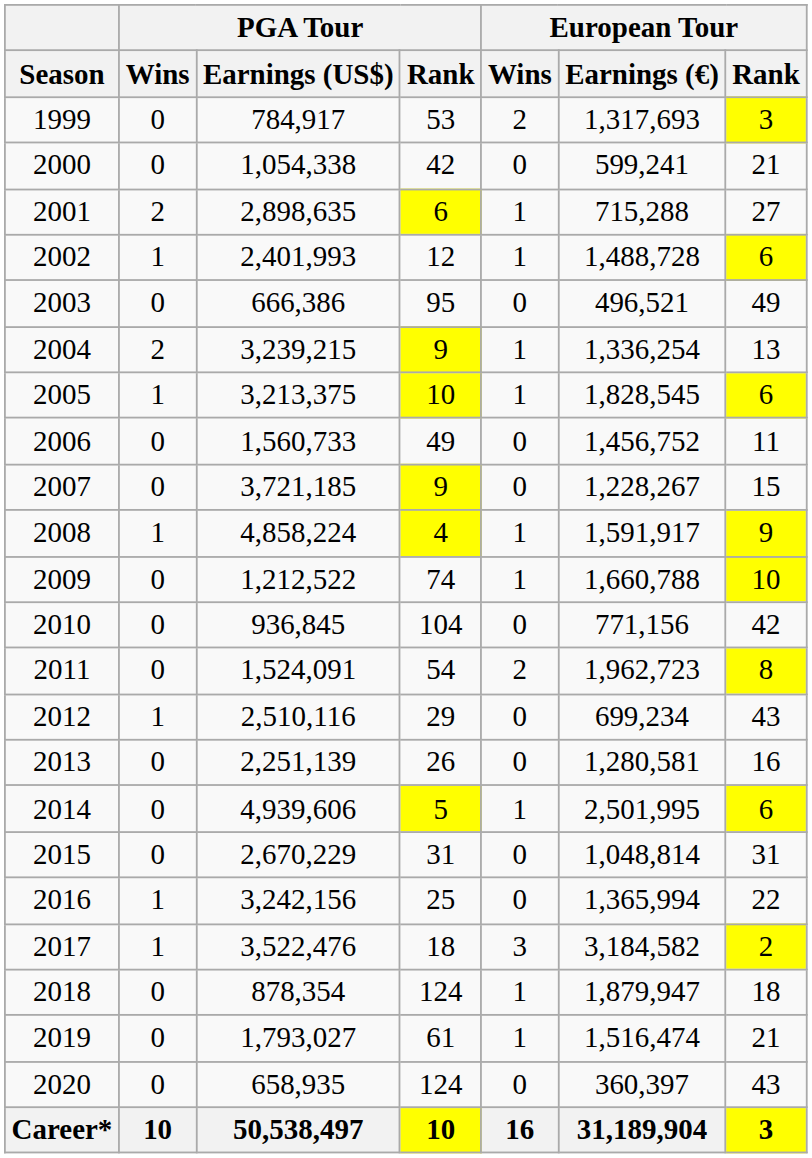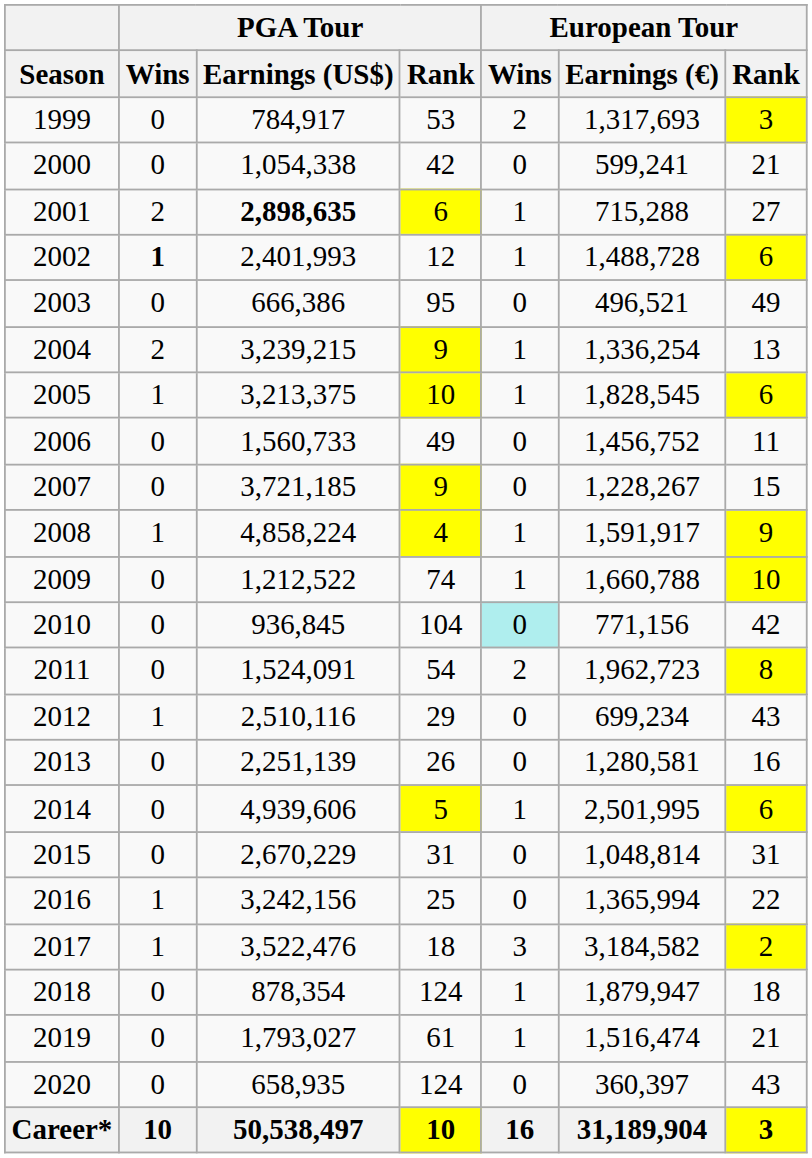(298, 211) normal -> (298, 211) bold
(158, 257) normal -> (158, 257) bold
(520, 624) no background -> (520, 624) paleturquoise background
